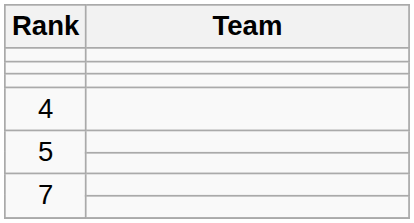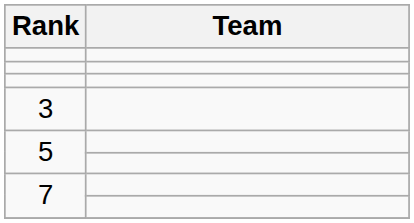(46, 108) 4 -> (46, 108) 3
